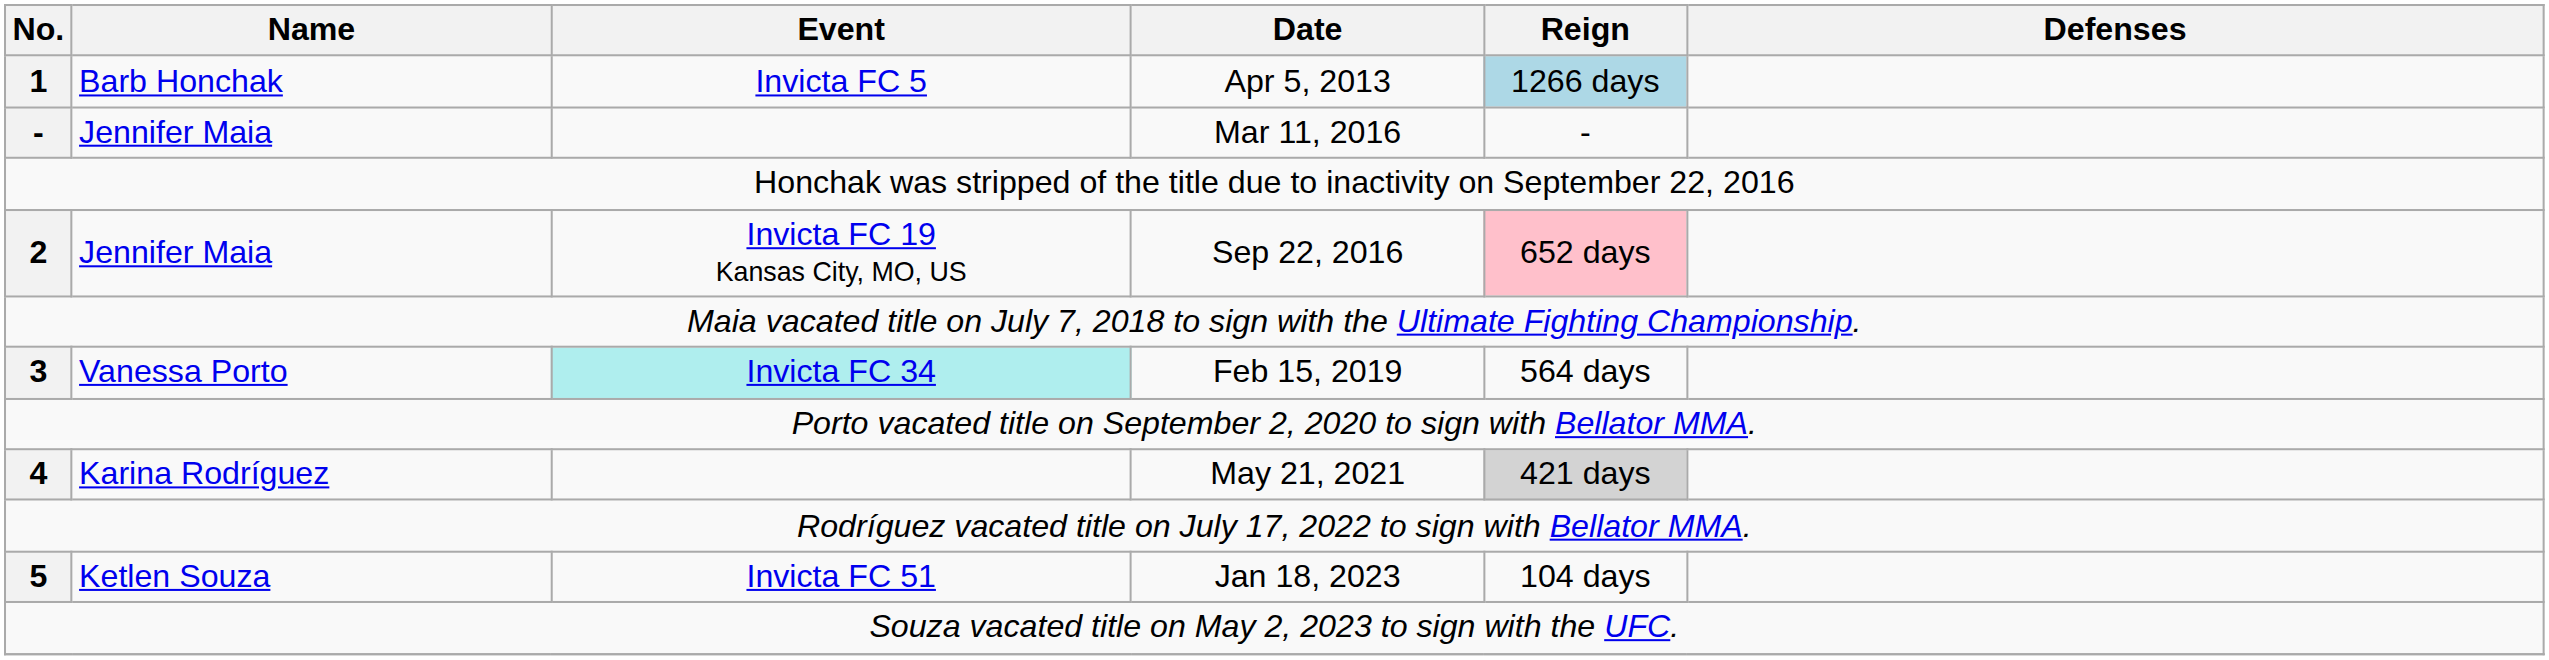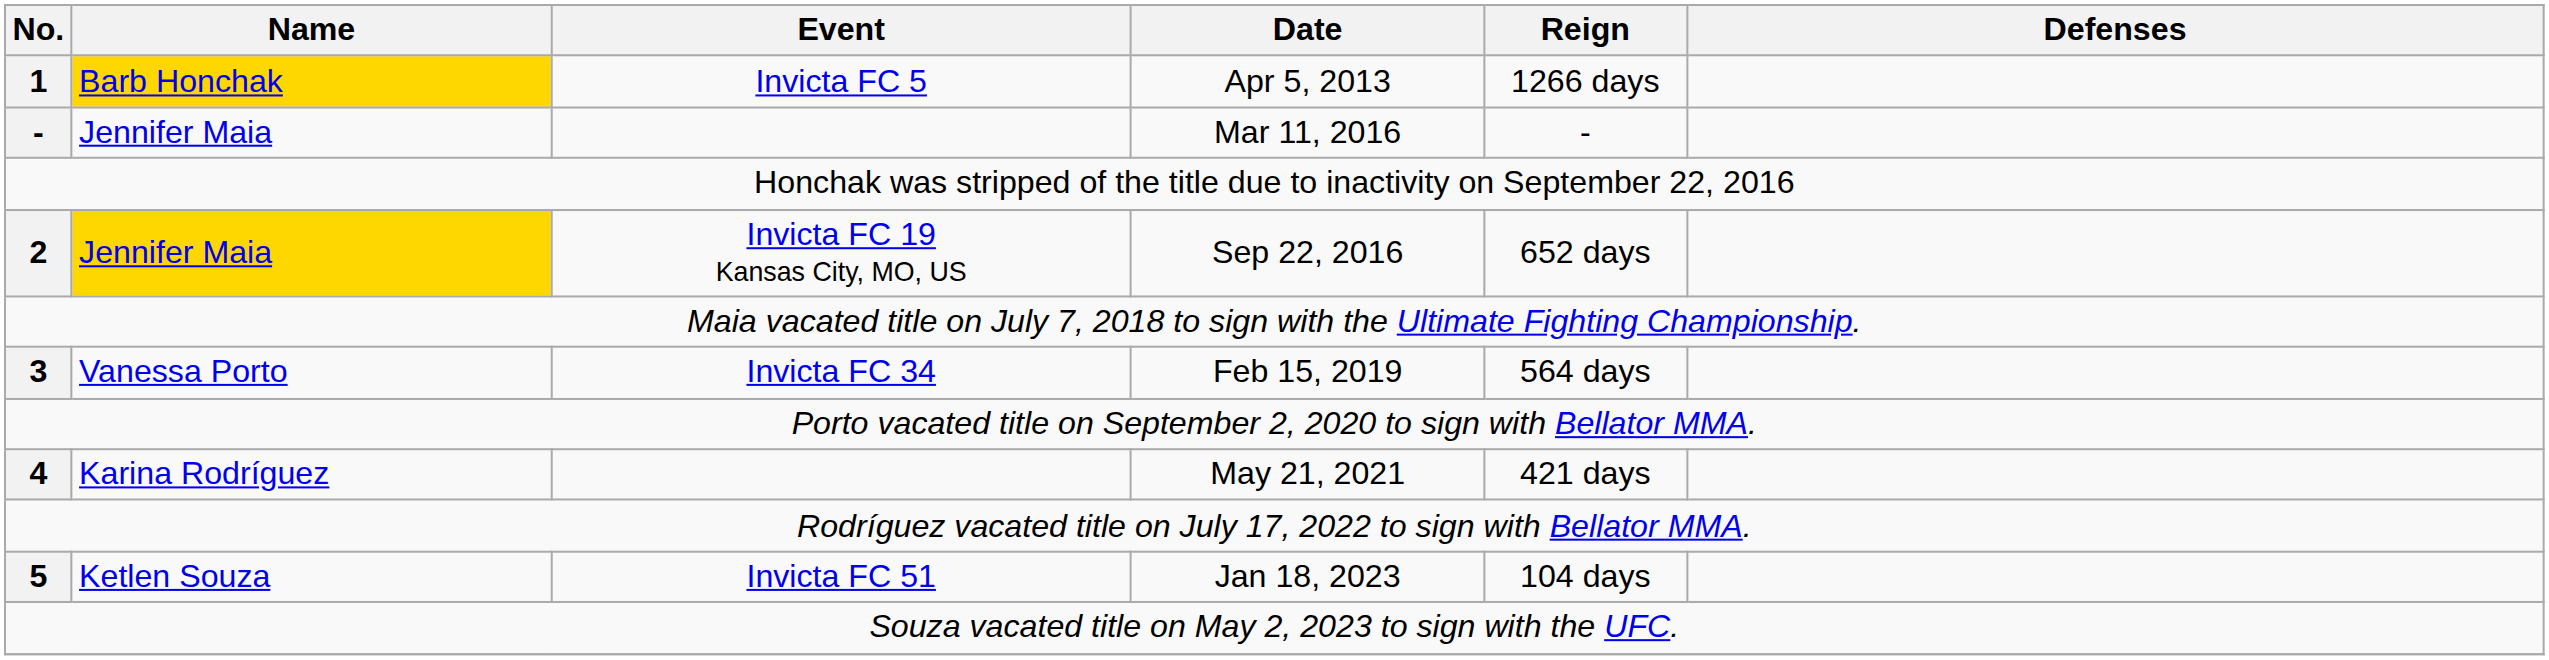(181, 81) no background -> (181, 81) gold background
(1585, 81) lightblue background -> (1585, 81) no background
(176, 252) no background -> (176, 252) gold background
(1585, 252) pink background -> (1585, 252) no background
(841, 372) paleturquoise background -> (841, 372) no background
(1585, 474) lightgrey background -> (1585, 474) no background
